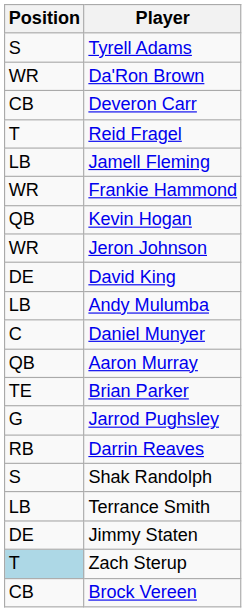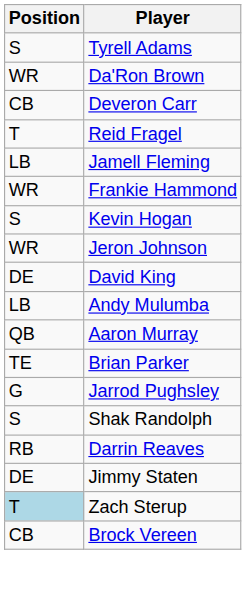(22, 219) QB -> (15, 219) S
- row: (147, 334)
rows swapped: (150, 477) <-> (146, 448)
- row: (149, 506)
